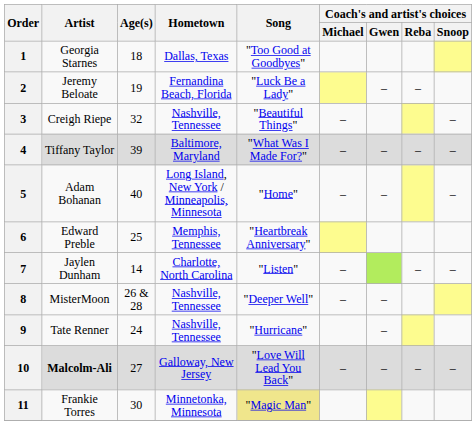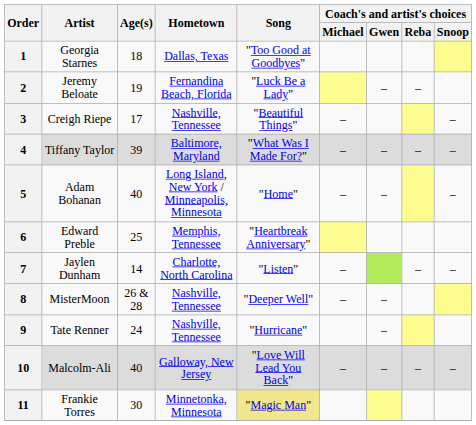(136, 119) 32 -> (136, 119) 17
(80, 368) bold -> (80, 368) normal
(136, 368) 27 -> (136, 368) 40
